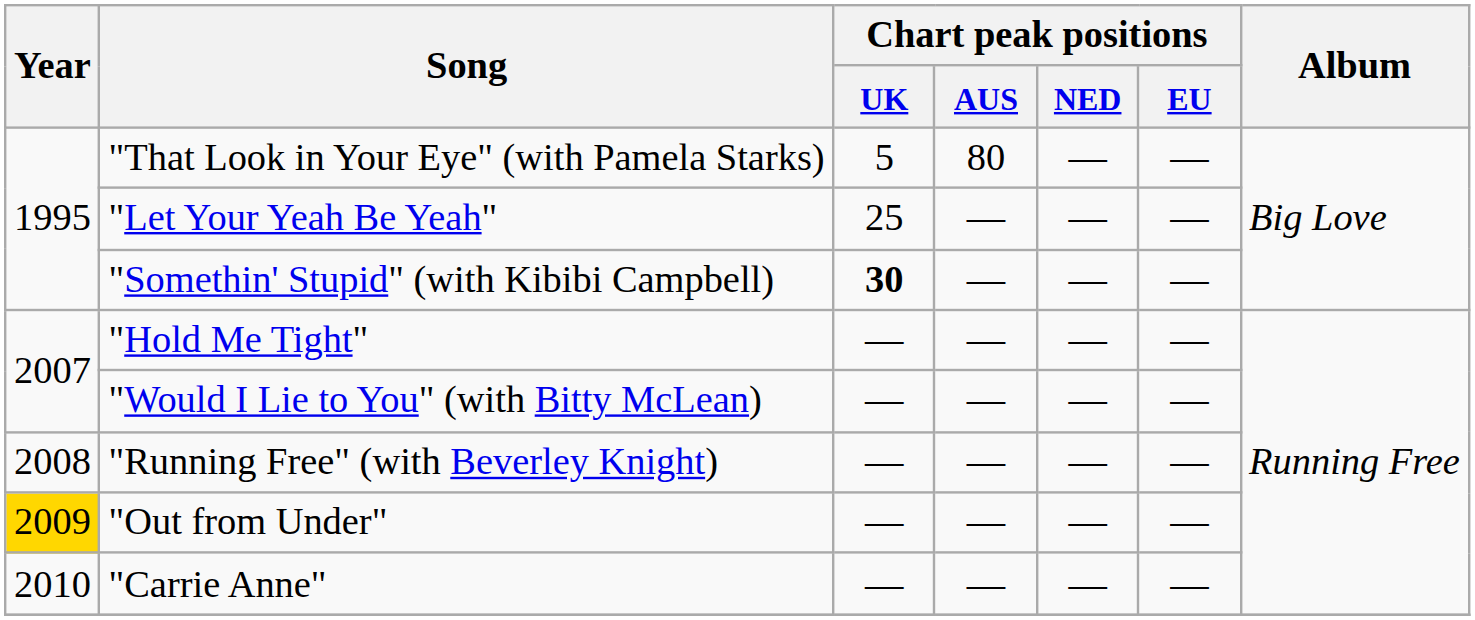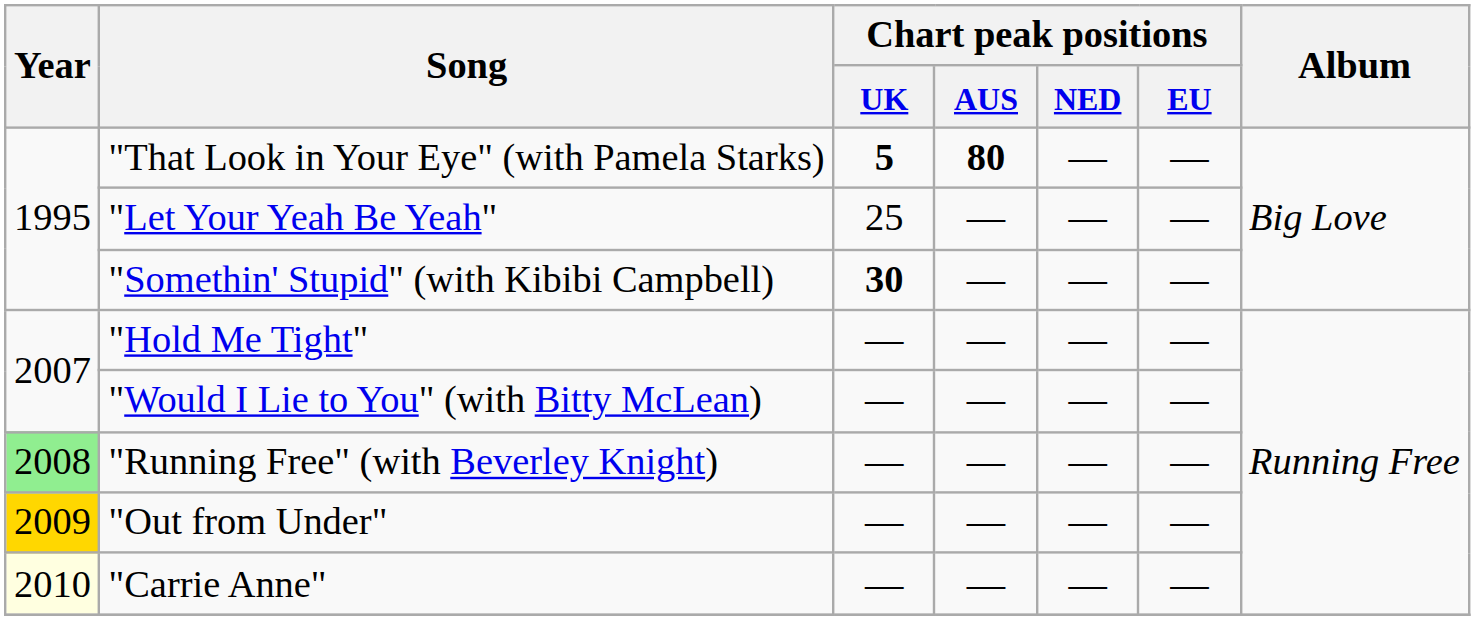(884, 156) normal -> (884, 156) bold
(986, 156) normal -> (986, 156) bold
(52, 461) no background -> (52, 461) lightgreen background
(52, 583) no background -> (52, 583) lightyellow background
